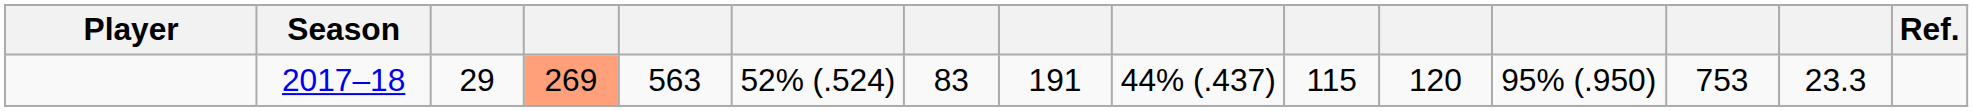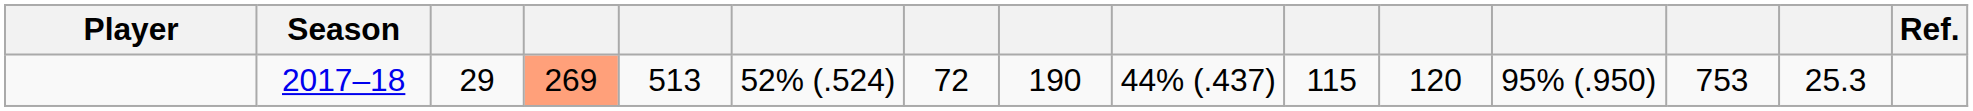(675, 79) 563 -> (675, 79) 513
(951, 79) 83 -> (951, 79) 72
(1055, 79) 191 -> (1055, 79) 190
(1836, 79) 23.3 -> (1836, 79) 25.3
